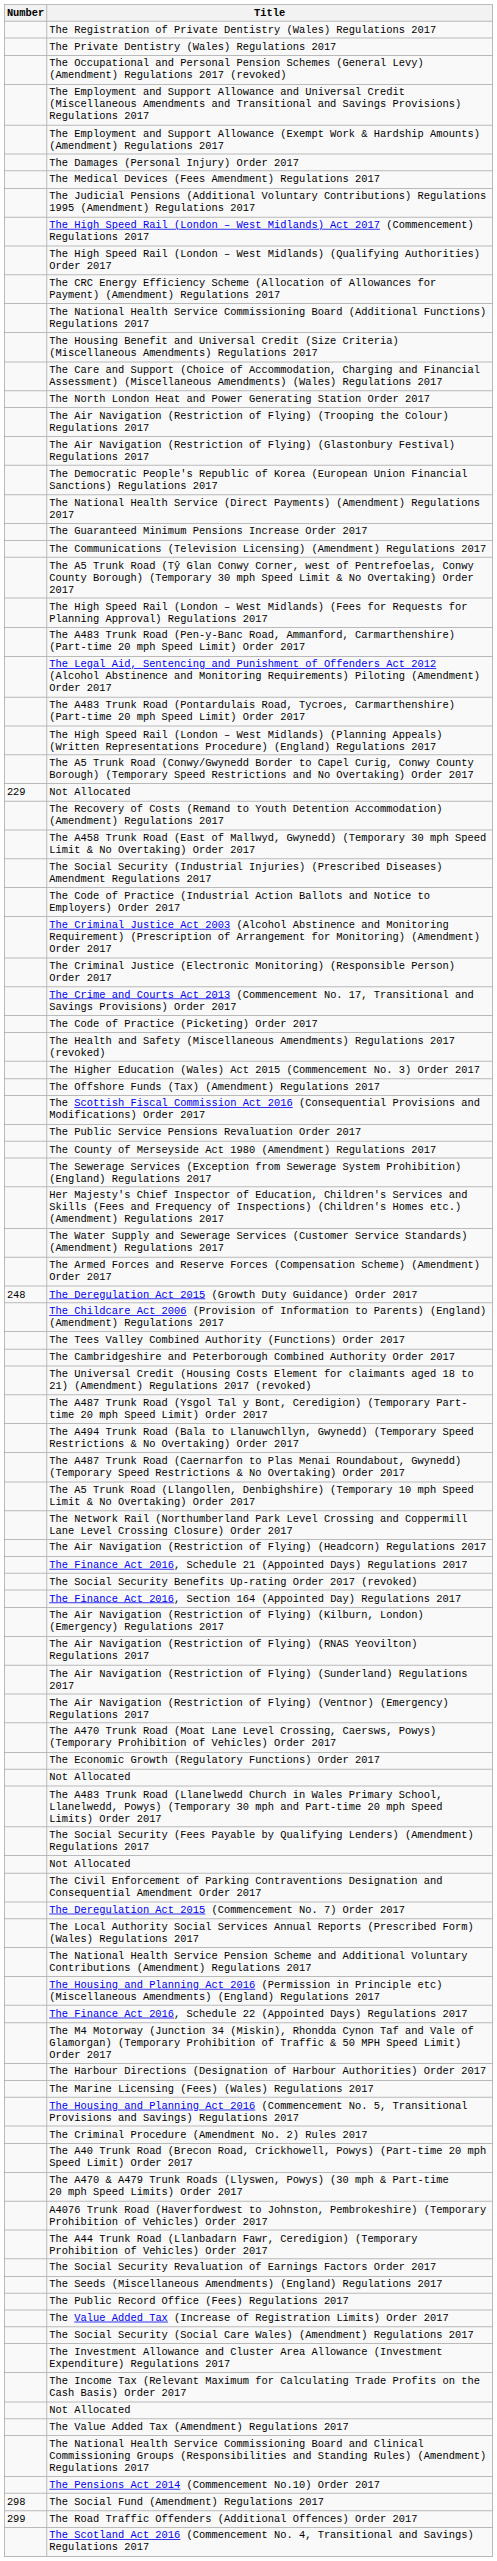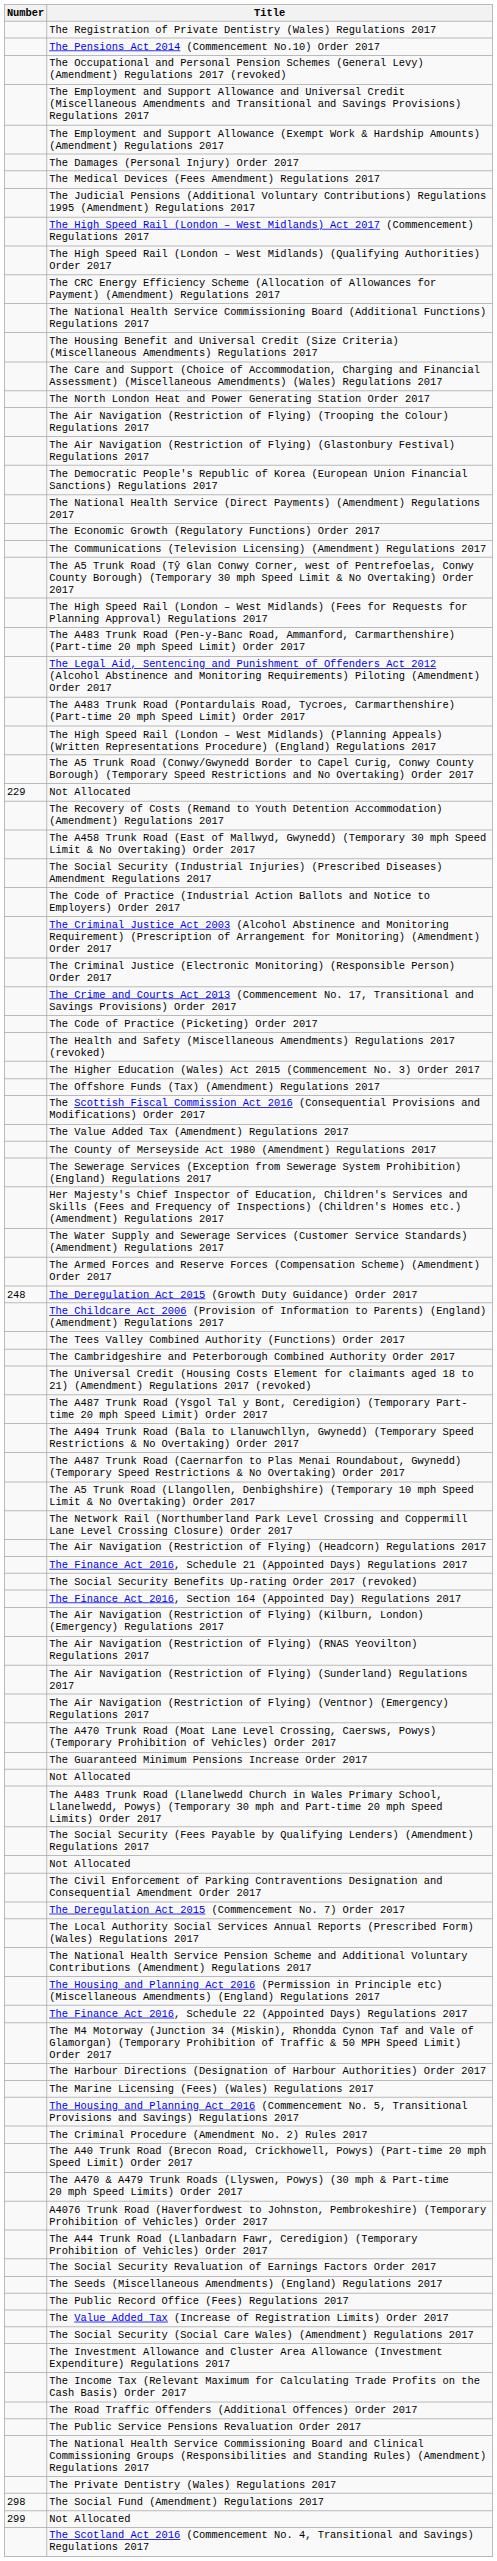(193, 47) The Private Dentistry (Wales) Regulations 2017 -> (215, 47) The Pensions Act 2014 (Commencement No.10) Order 2017
(208, 532) The Guaranteed Minimum Pensions Increase Order 2017 -> (215, 532) The Economic Growth (Regulatory Functions) Order 2017
(205, 1133) The Public Service Pensions Revaluation Order 2017 -> (199, 1133) The Value Added Tax (Amendment) Regulations 2017
(215, 1761) The Economic Growth (Regulatory Functions) Order 2017 -> (208, 1761) The Guaranteed Minimum Pensions Increase Order 2017
(90, 2410) Not Allocated -> (233, 2410) The Road Traffic Offenders (Additional Offences) Order 2017
(199, 2427) The Value Added Tax (Amendment) Regulations 2017 -> (205, 2427) The Public Service Pensions Revaluation Order 2017
(215, 2485) The Pensions Act 2014 (Commencement No.10) Order 2017 -> (193, 2485) The Private Dentistry (Wales) Regulations 2017
(233, 2519) The Road Traffic Offenders (Additional Offences) Order 2017 -> (90, 2519) Not Allocated
